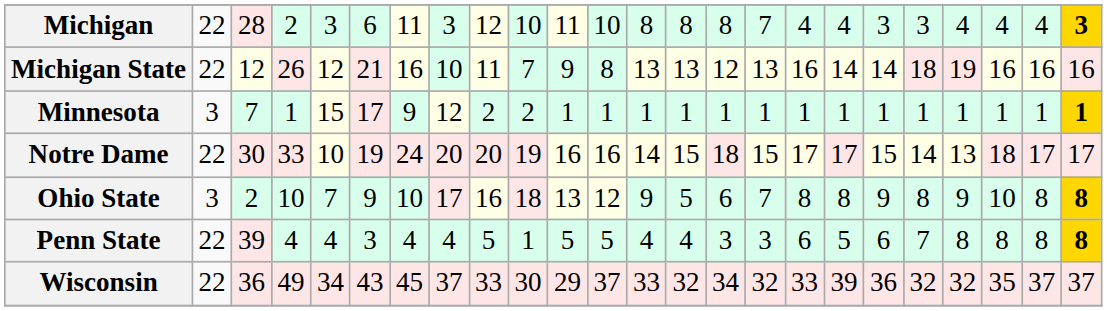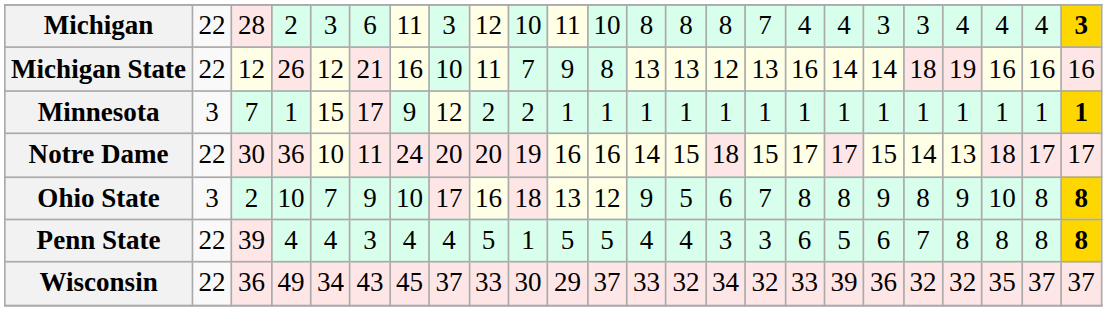(291, 154) 33 -> (291, 154) 36
(370, 154) 19 -> (370, 154) 11
